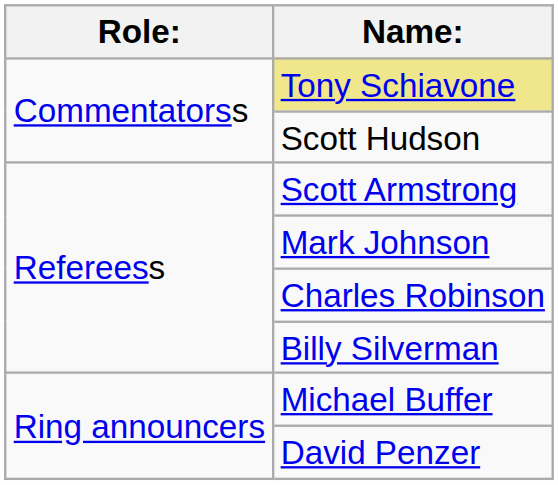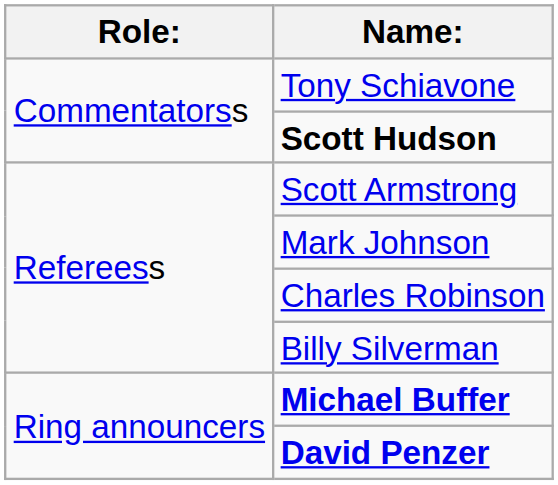(398, 85) khaki background -> (398, 85) no background
(380, 137) normal -> (389, 137) bold
(387, 400) normal -> (395, 400) bold
(380, 452) normal -> (385, 452) bold
